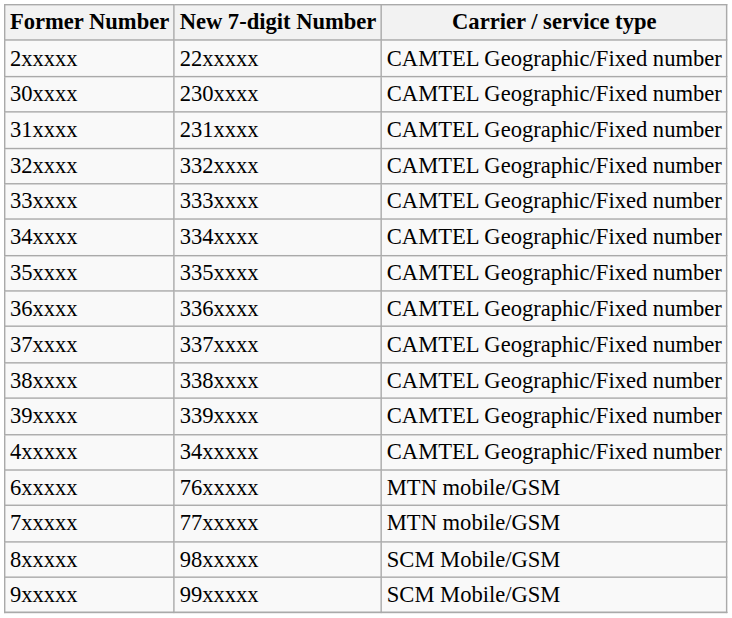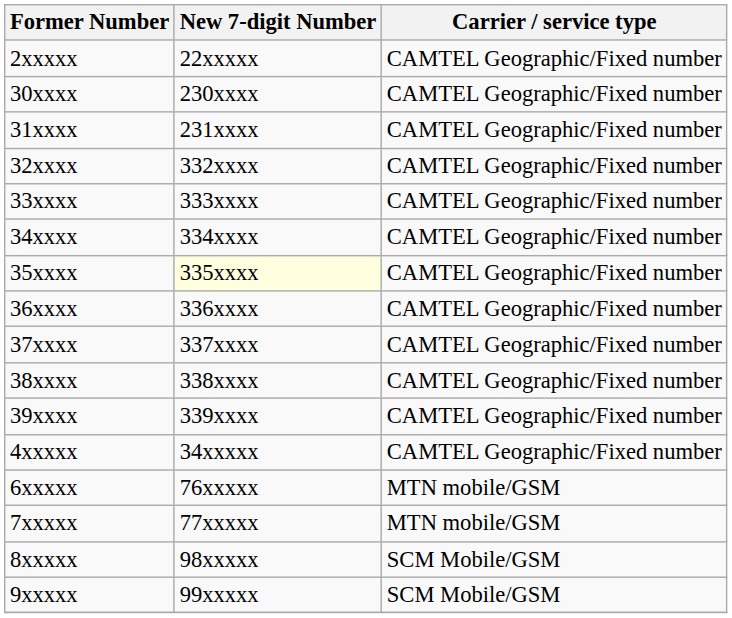(219, 272) no background -> (219, 272) lightyellow background
